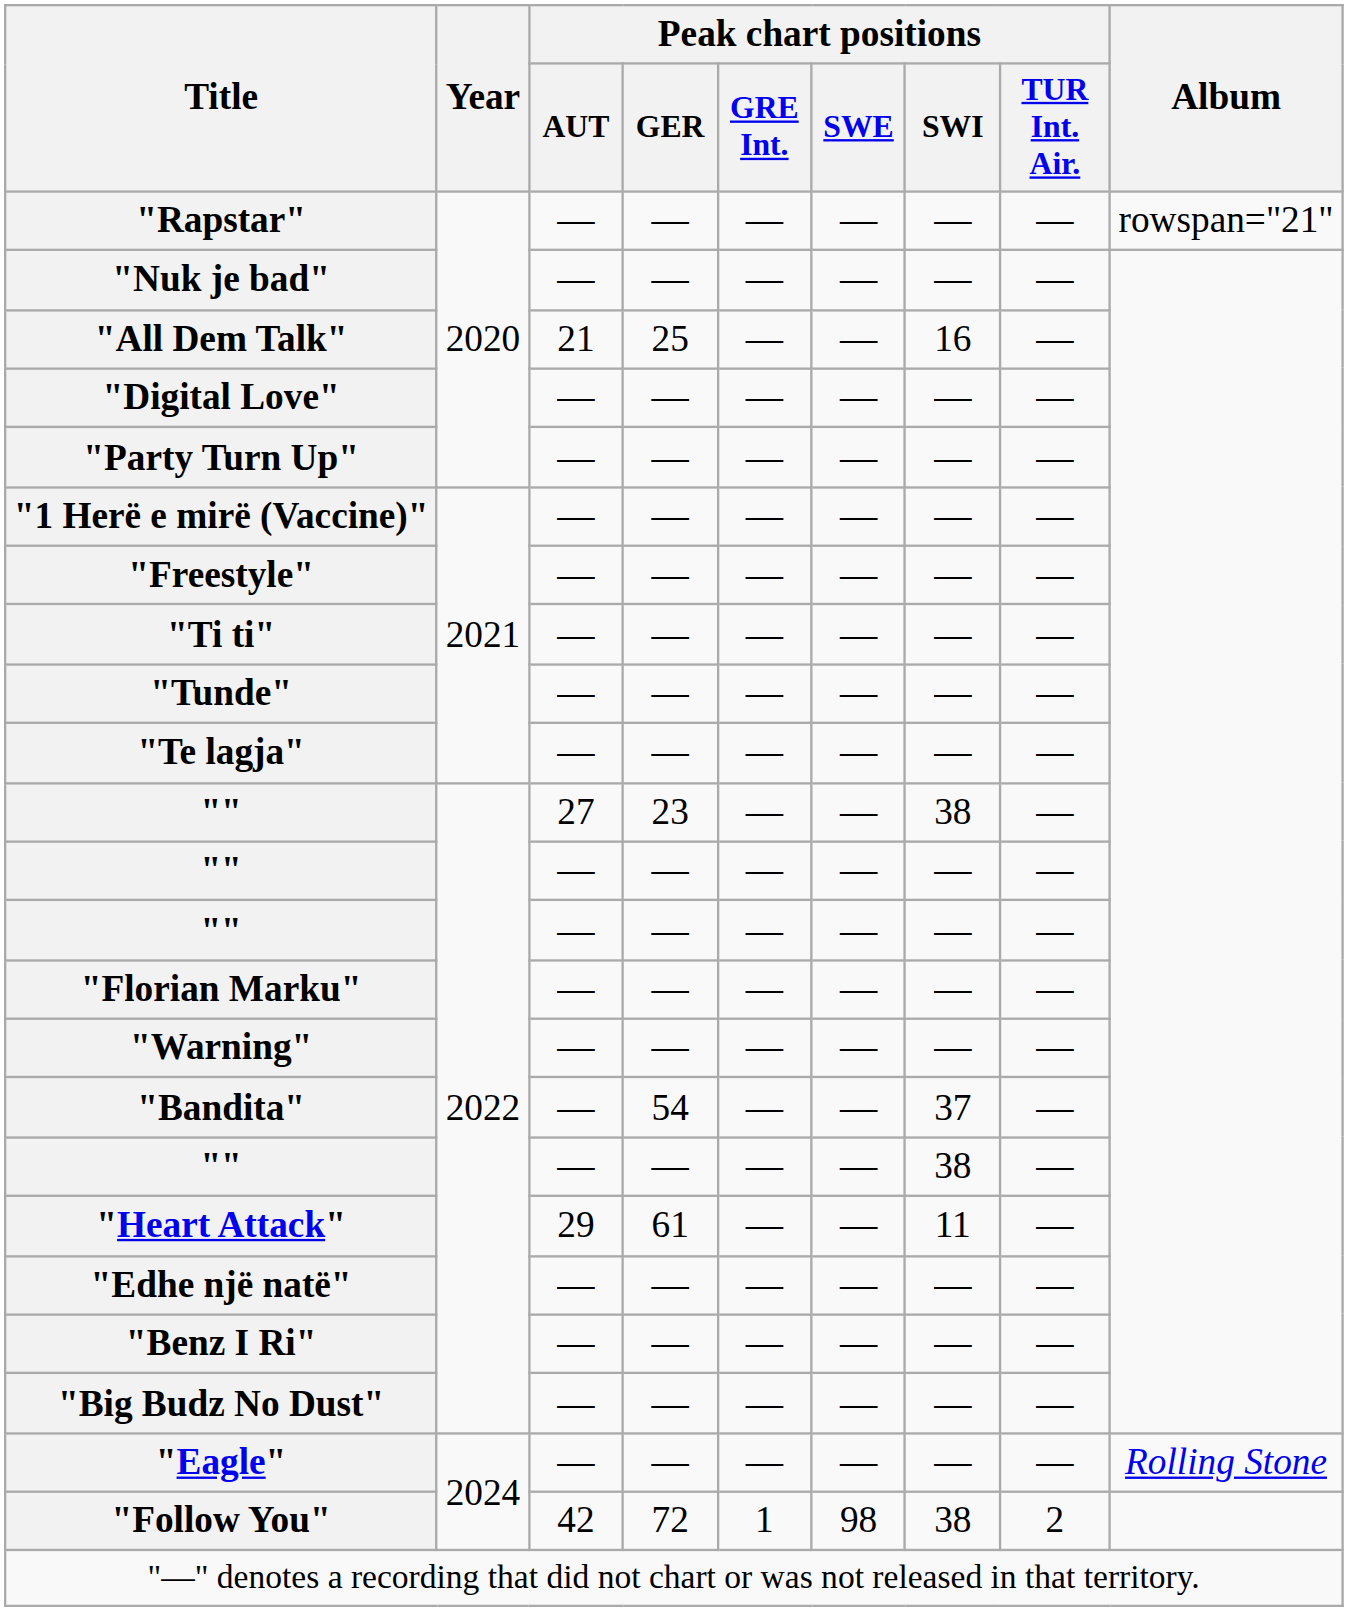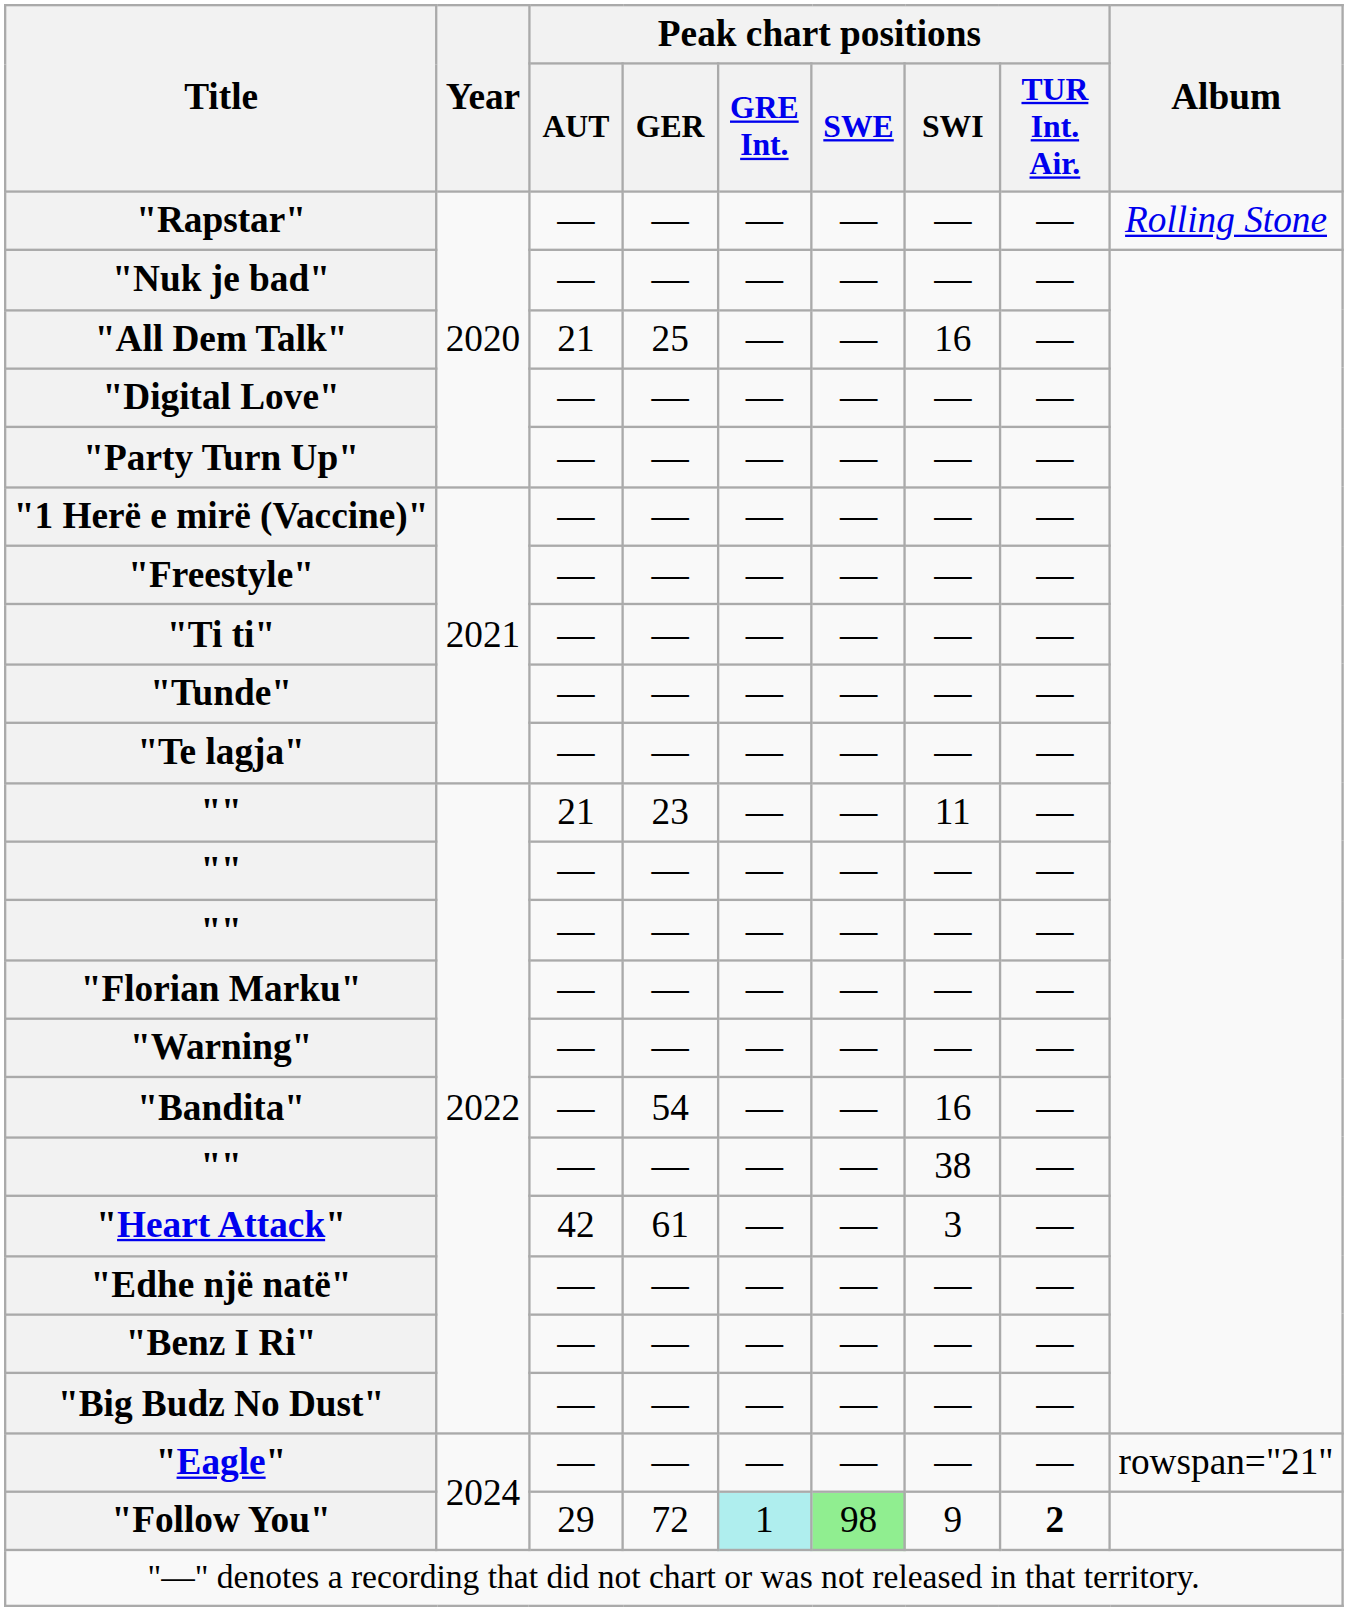(1226, 220) rowspan="21" -> (1226, 220) Rolling Stone
(576, 811) 27 -> (576, 811) 21
(953, 811) 38 -> (953, 811) 11
(953, 1106) 37 -> (953, 1106) 16
(576, 1225) 29 -> (576, 1225) 42
(953, 1225) 11 -> (953, 1225) 3
(1226, 1461) Rolling Stone -> (1226, 1461) rowspan="21"
(576, 1520) 42 -> (576, 1520) 29
(764, 1520) no background -> (764, 1520) paleturquoise background
(859, 1520) no background -> (859, 1520) lightgreen background
(953, 1520) 38 -> (953, 1520) 9
(1055, 1520) normal -> (1055, 1520) bold
